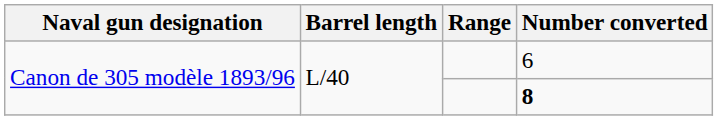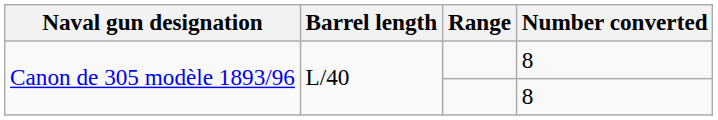(528, 59) 6 -> (528, 59) 8
(528, 96) bold -> (528, 96) normal
